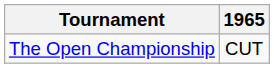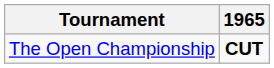(244, 49) normal -> (244, 49) bold
